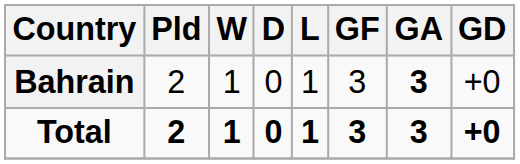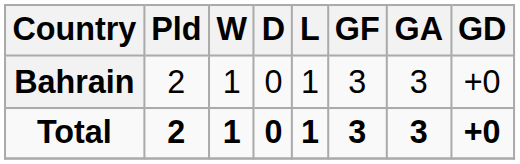(419, 81) bold -> (419, 81) normal
